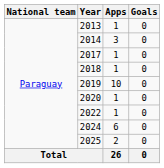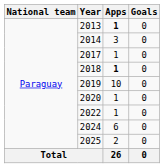(116, 26) normal -> (116, 26) bold
(116, 69) normal -> (116, 69) bold
